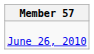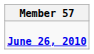(47, 41) normal -> (47, 41) bold
